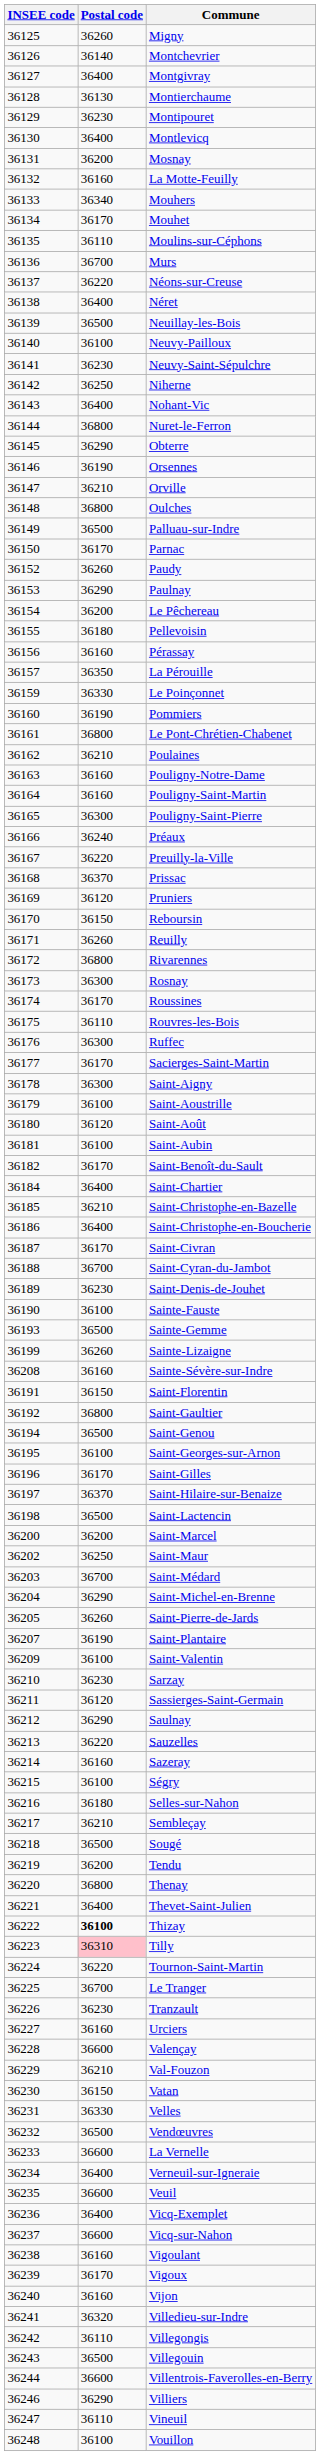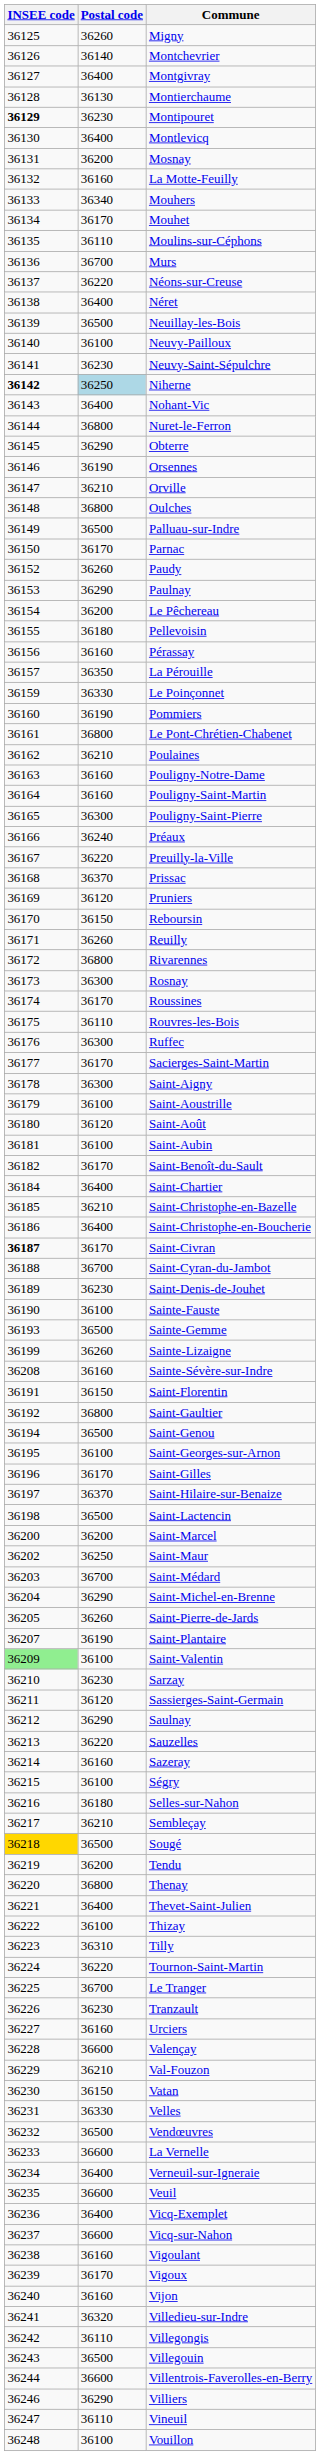(24, 117) normal -> (24, 117) bold
(24, 384) normal -> (24, 384) bold
(97, 384) no background -> (97, 384) lightblue background
(24, 1248) normal -> (24, 1248) bold
(24, 1659) no background -> (24, 1659) lightgreen background
(24, 1844) no background -> (24, 1844) gold background
(97, 1926) bold -> (97, 1926) normal
(97, 1946) pink background -> (97, 1946) no background
